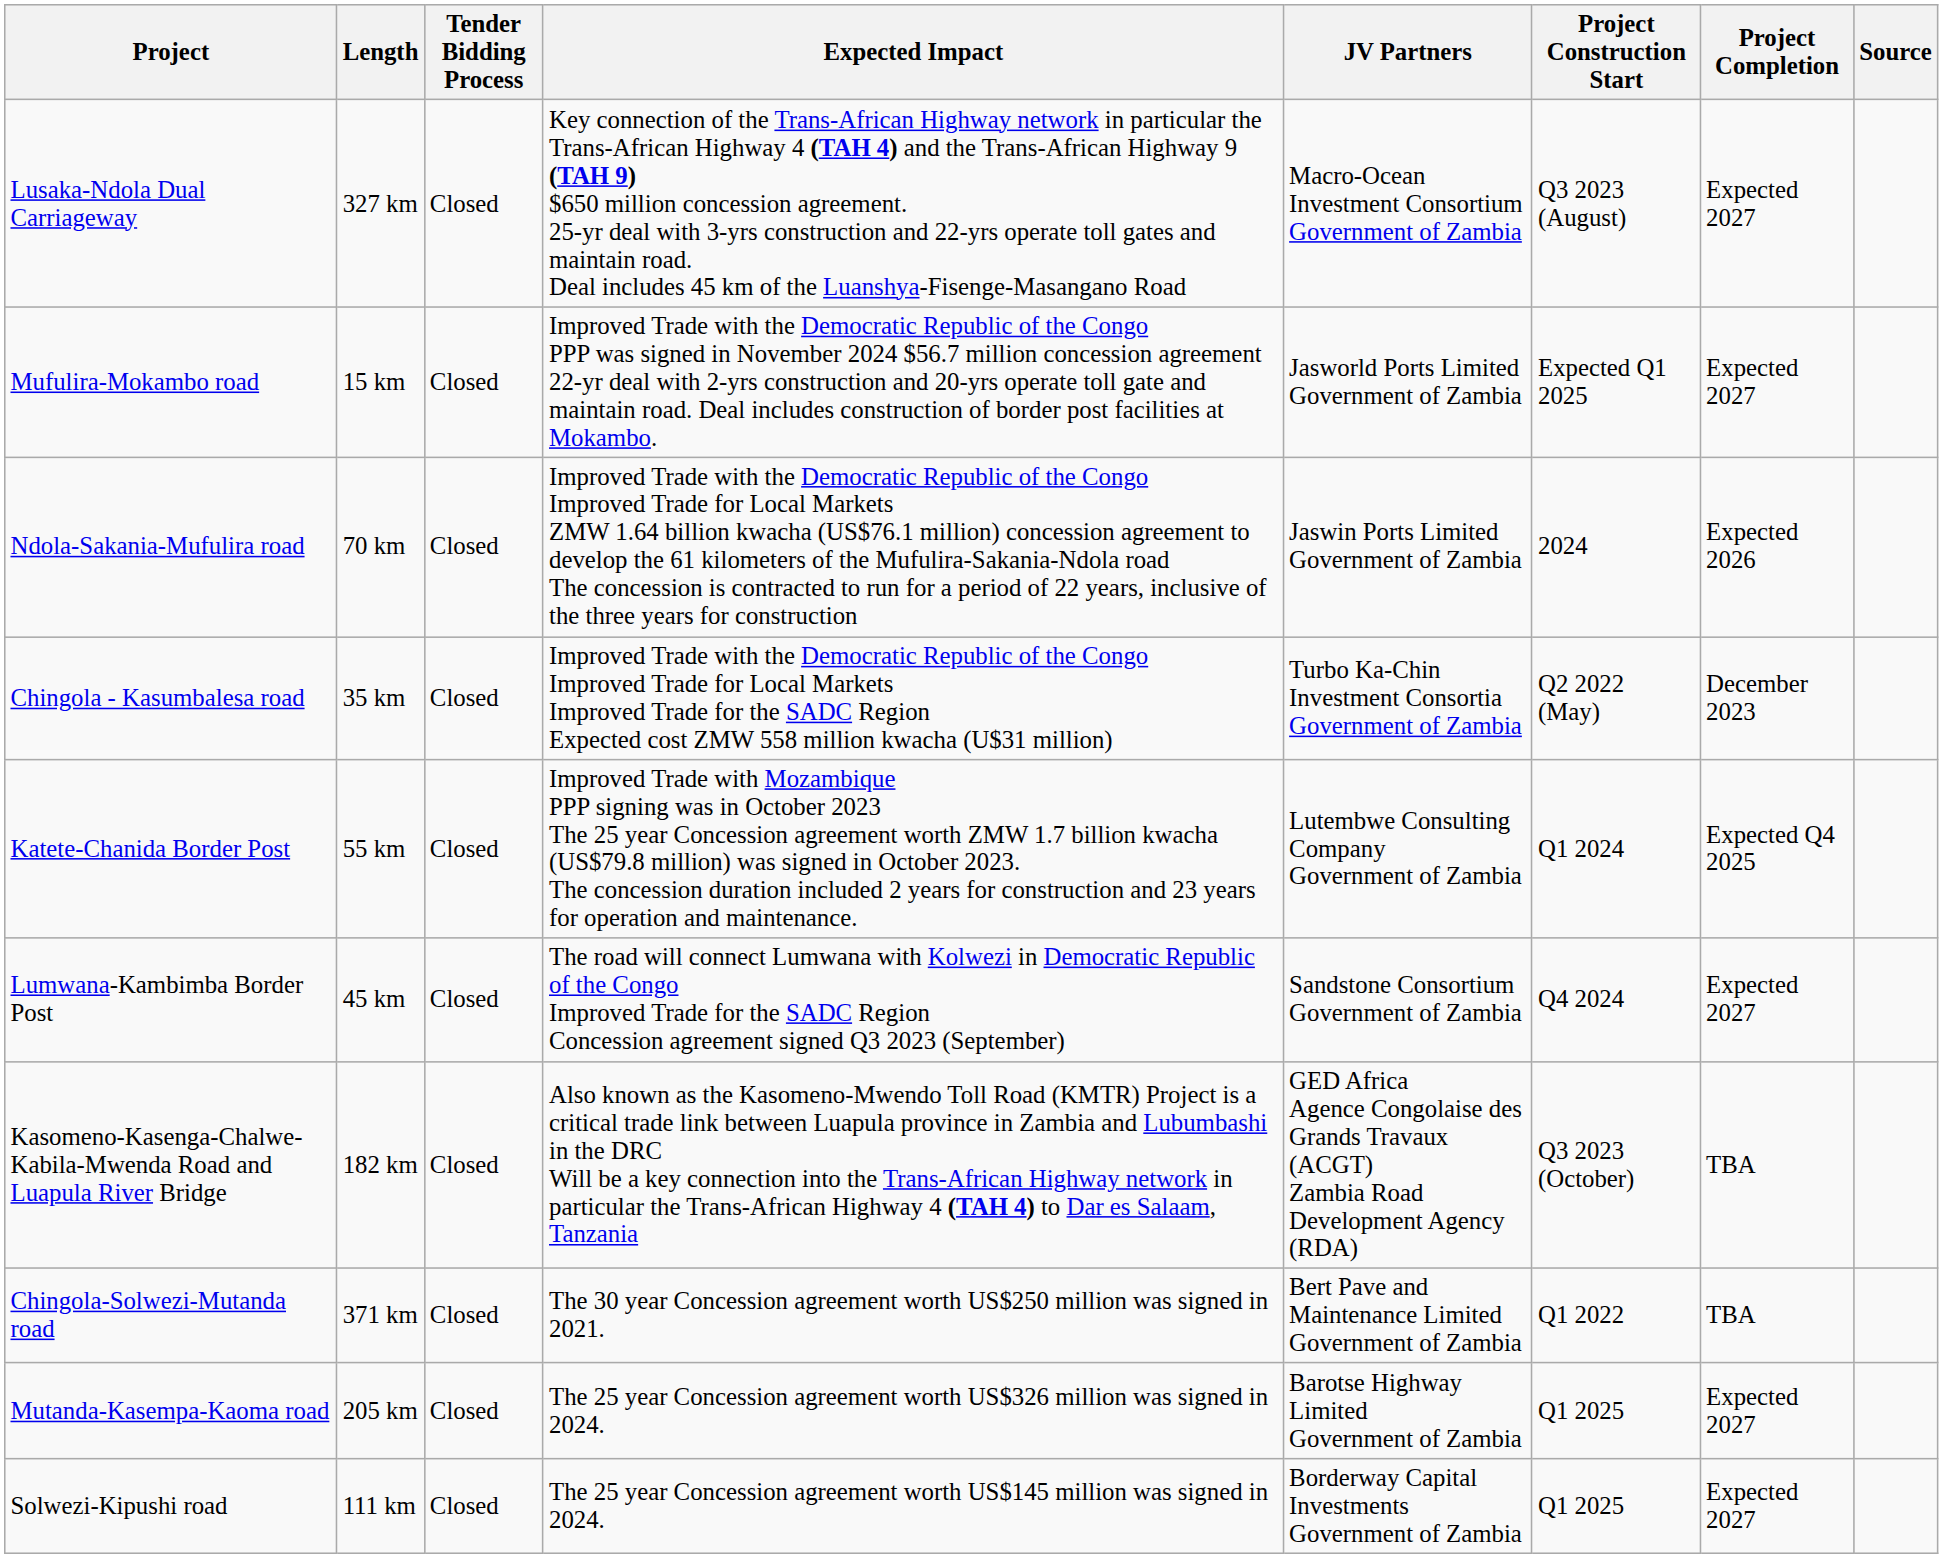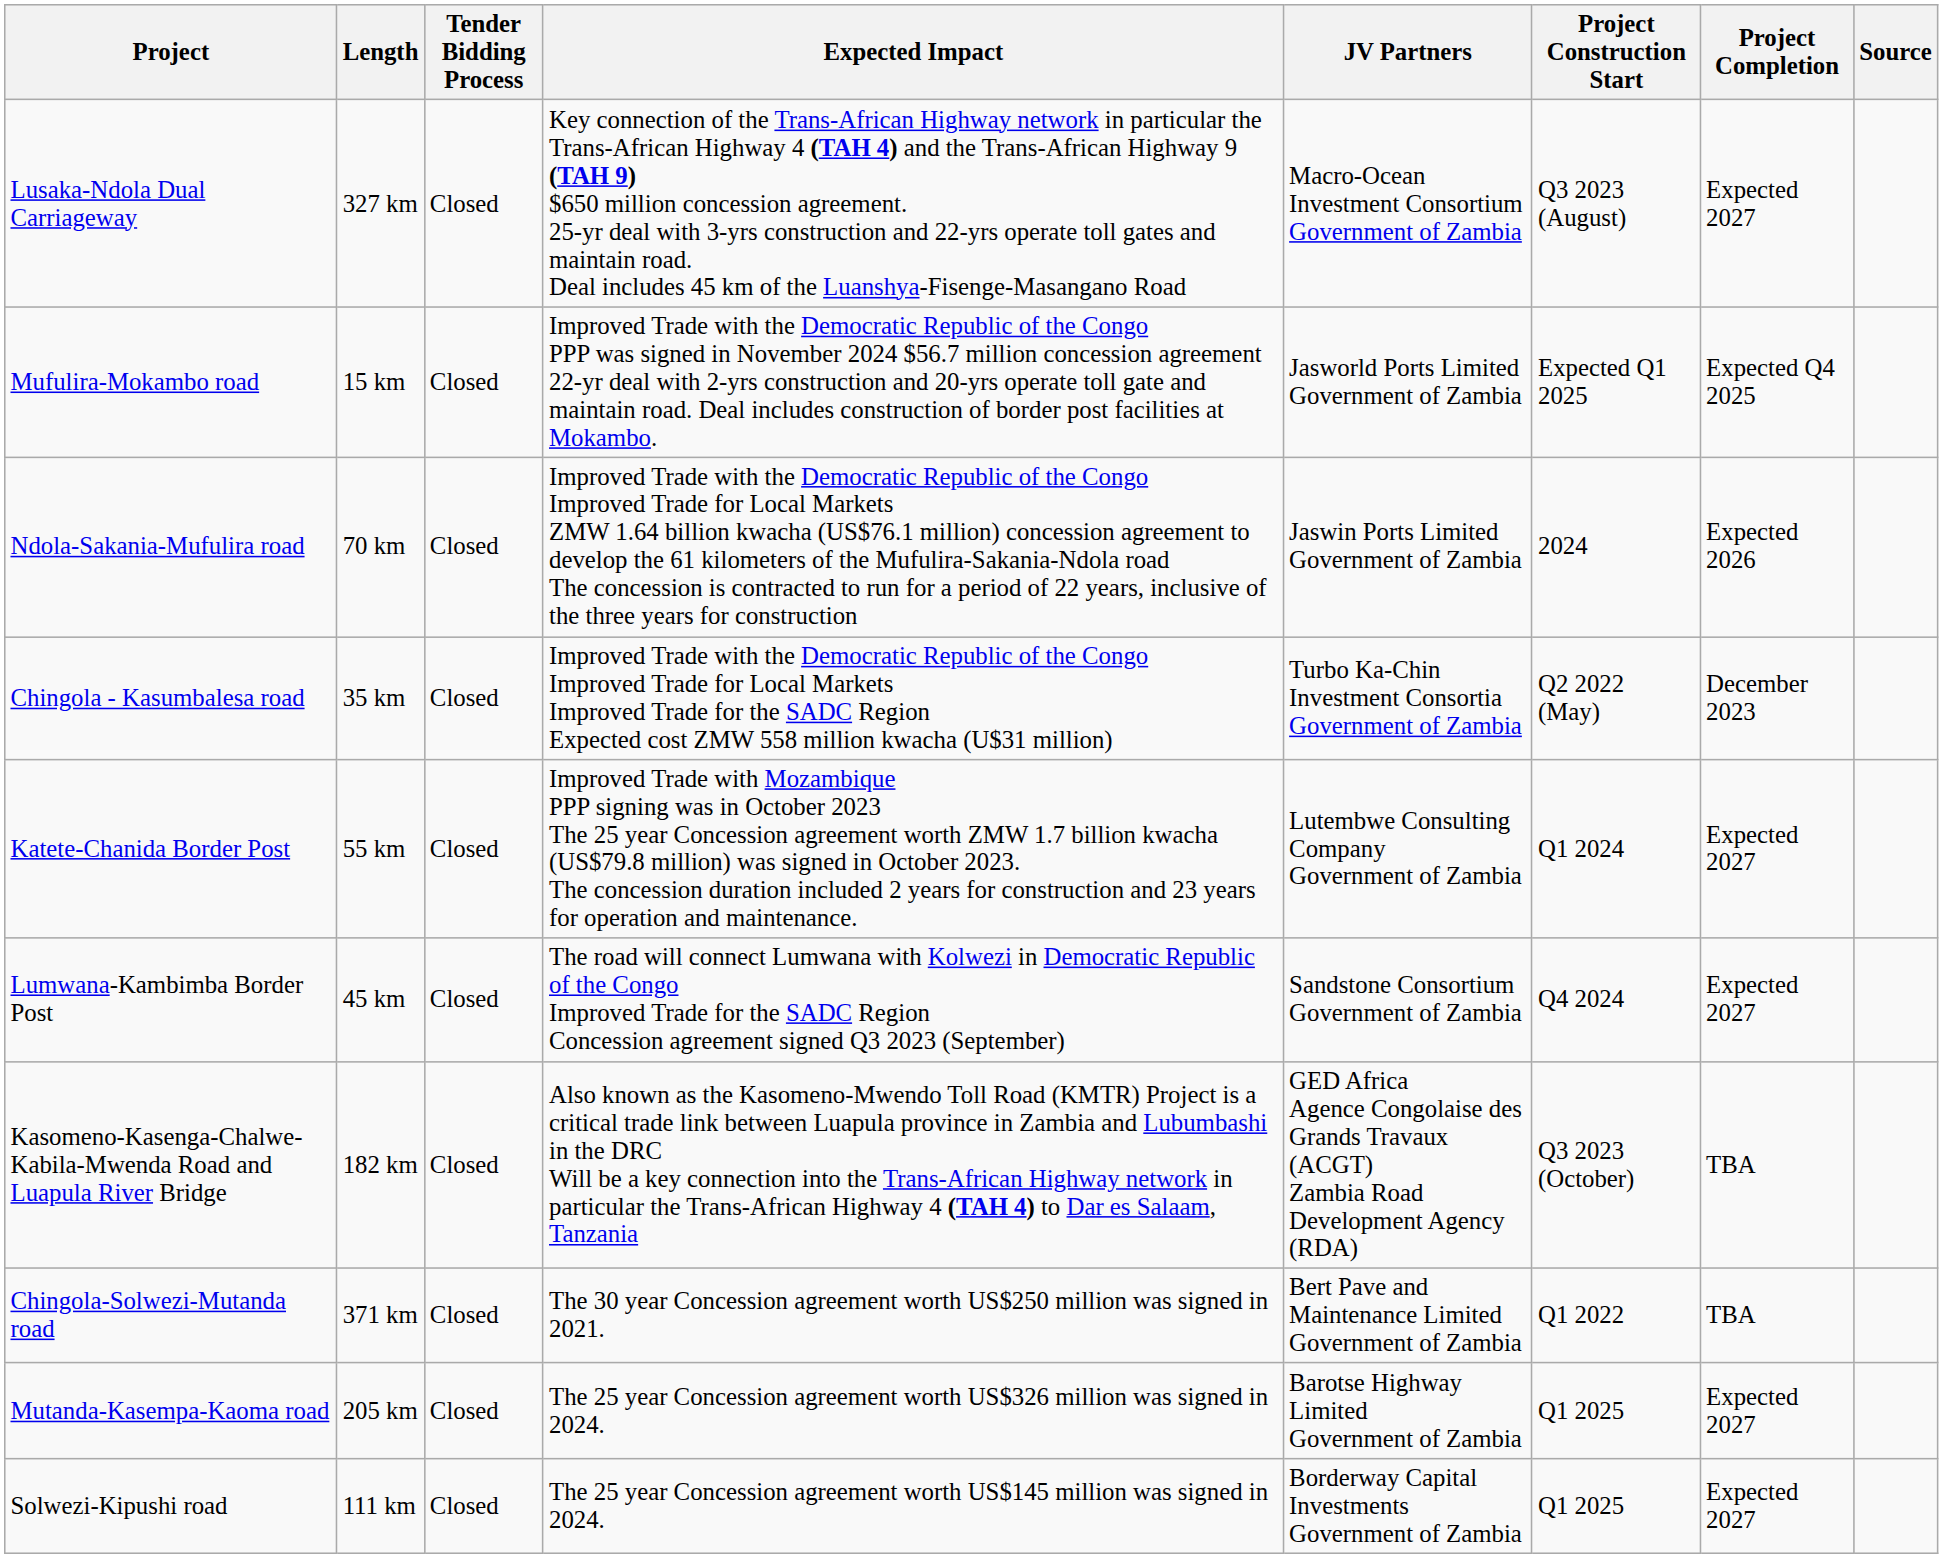(1752, 381) Expected 2027 -> (1771, 381) Expected Q4 2025
(1771, 848) Expected Q4 2025 -> (1752, 848) Expected 2027
